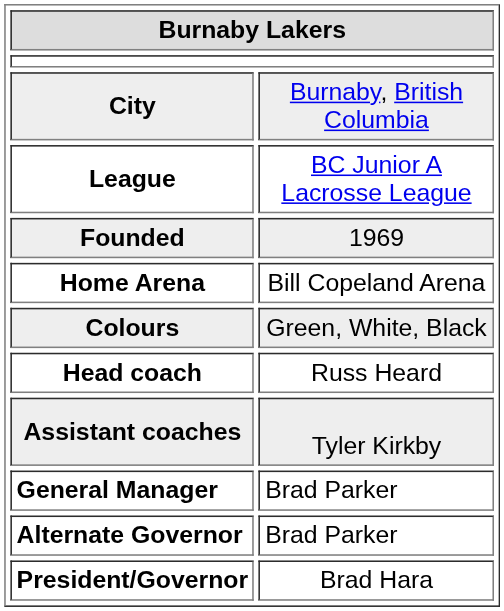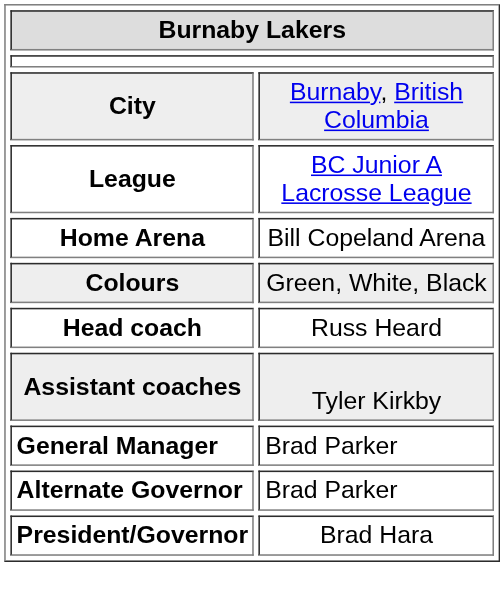- row: (132, 237)
